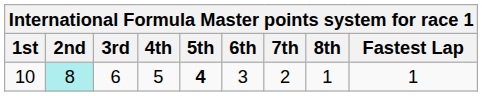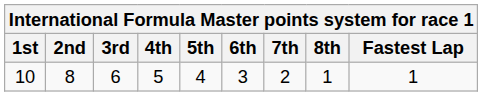(70, 77) paleturquoise background -> (70, 77) no background
(201, 77) bold -> (201, 77) normal
